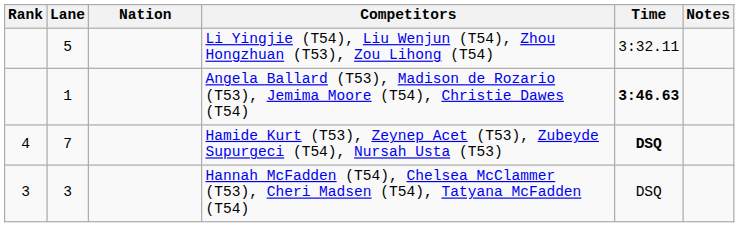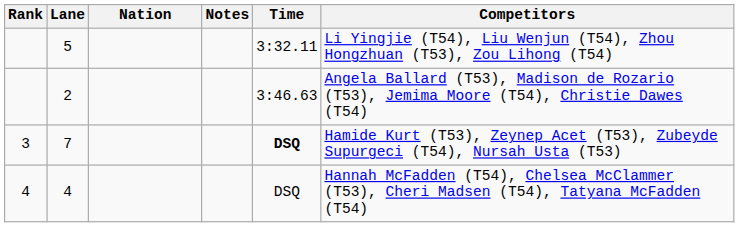columns swapped: (408, 17) <-> (708, 17)
(68, 97) 1 -> (68, 97) 2
(649, 97) bold -> (287, 97) normal
(26, 145) 4 -> (26, 145) 3
(26, 193) 3 -> (26, 193) 4
(68, 193) 3 -> (68, 193) 4
